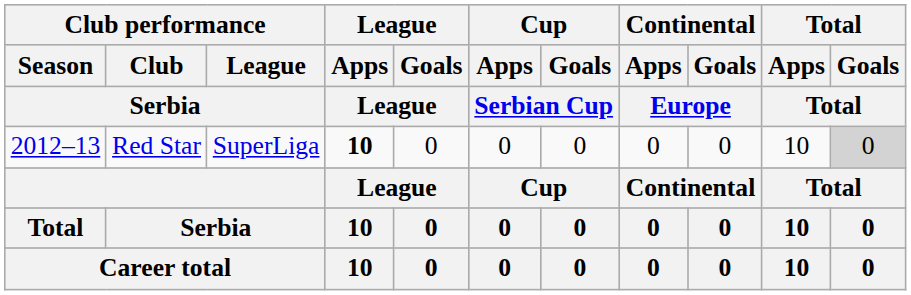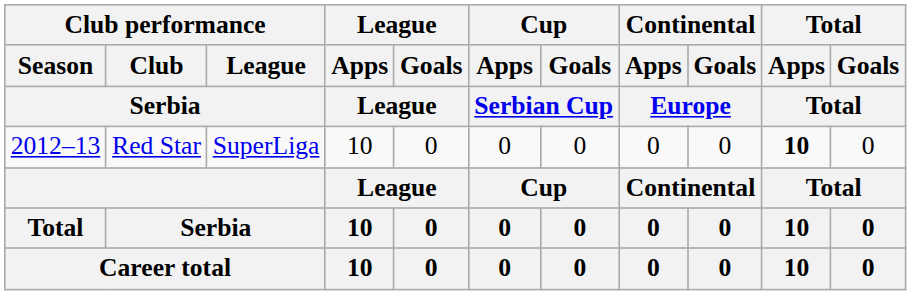(360, 146) bold -> (360, 146) normal
(796, 146) normal -> (796, 146) bold
(868, 146) lightgrey background -> (868, 146) no background
